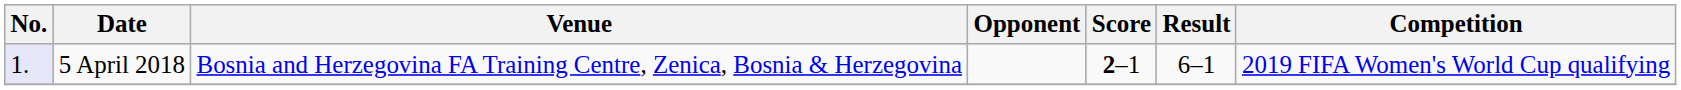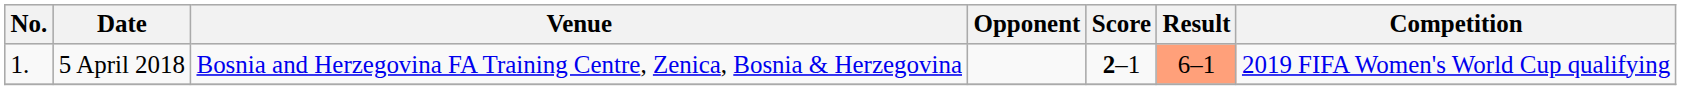(20, 63) lavender background -> (20, 63) no background
(1196, 63) no background -> (1196, 63) lightsalmon background
